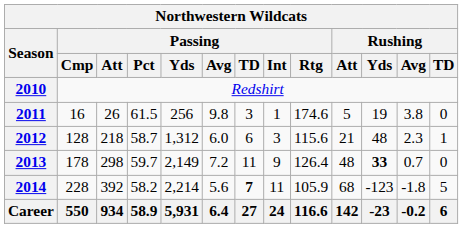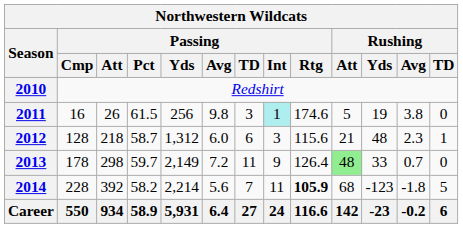(277, 114) no background -> (277, 114) paleturquoise background
(347, 162) no background -> (347, 162) lightgreen background
(379, 162) bold -> (379, 162) normal
(249, 187) bold -> (249, 187) normal
(311, 187) normal -> (311, 187) bold
